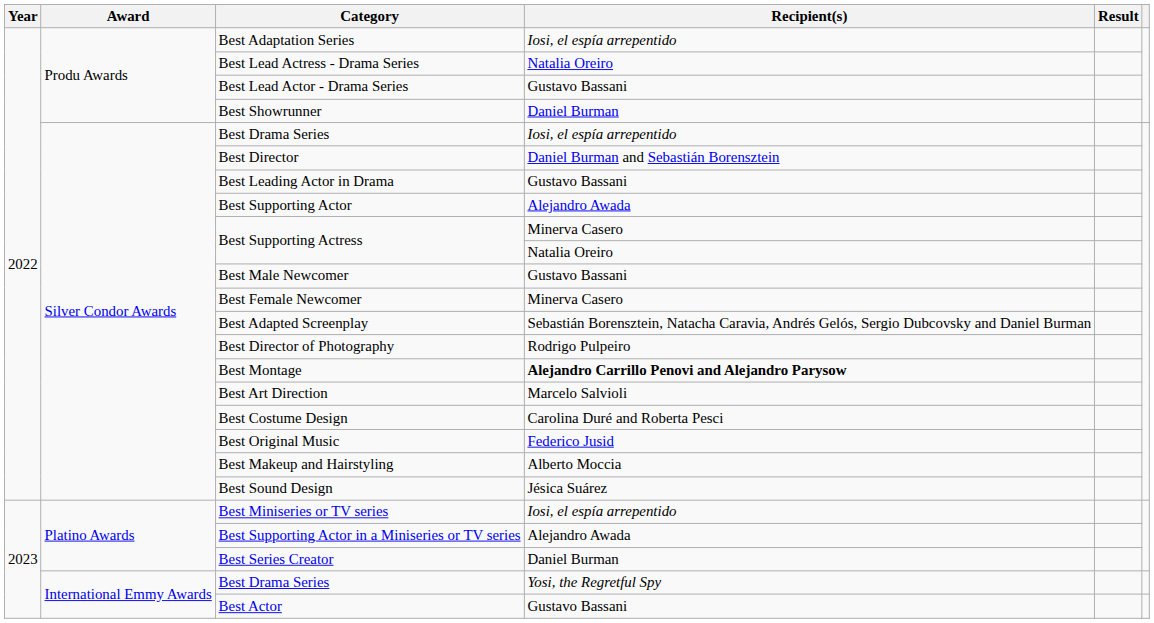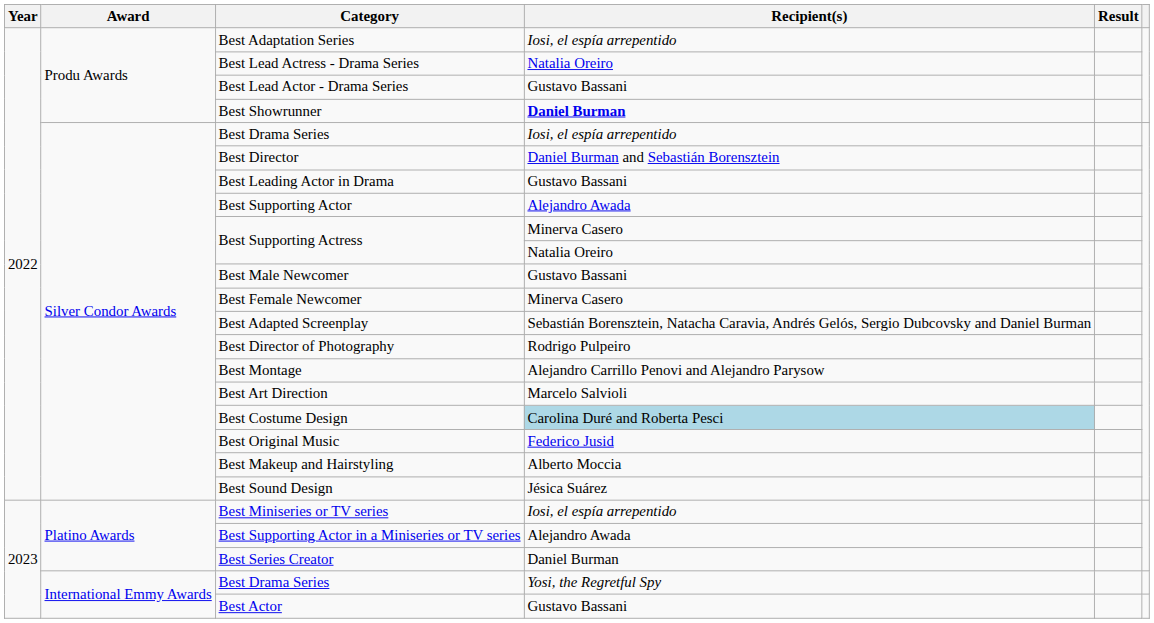(573, 110) normal -> (576, 110) bold
(687, 370) bold -> (676, 370) normal
(625, 417) no background -> (625, 417) lightblue background
